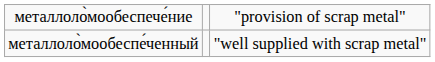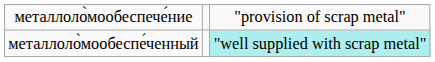(320, 43) no background -> (320, 43) paleturquoise background
